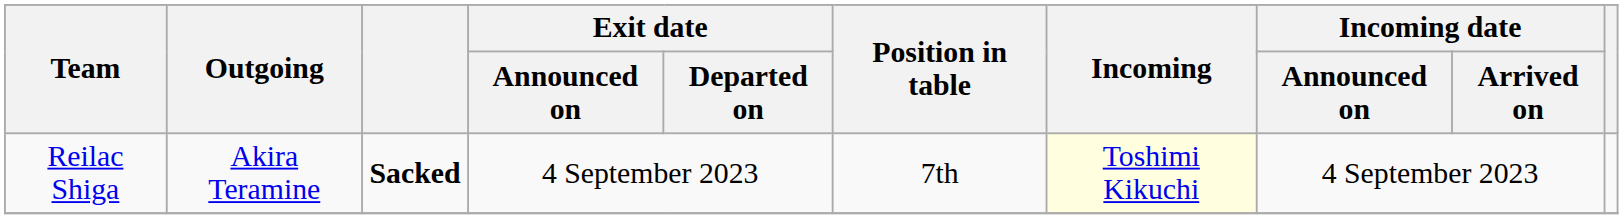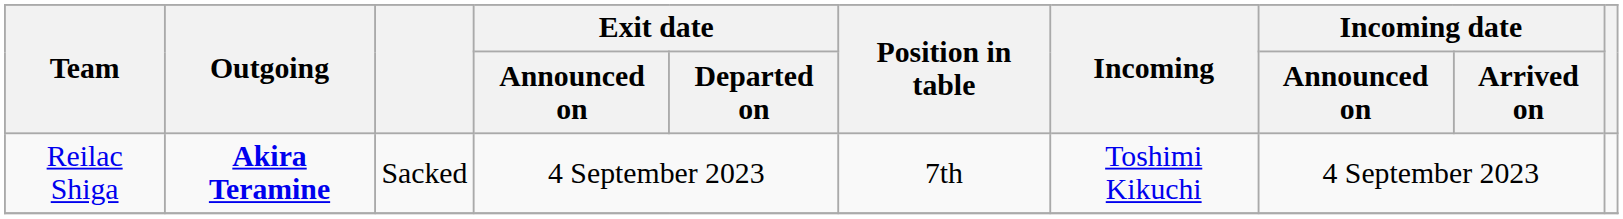(264, 172) normal -> (270, 172) bold
(415, 172) bold -> (424, 172) normal
(1151, 172) lightyellow background -> (1154, 172) no background
